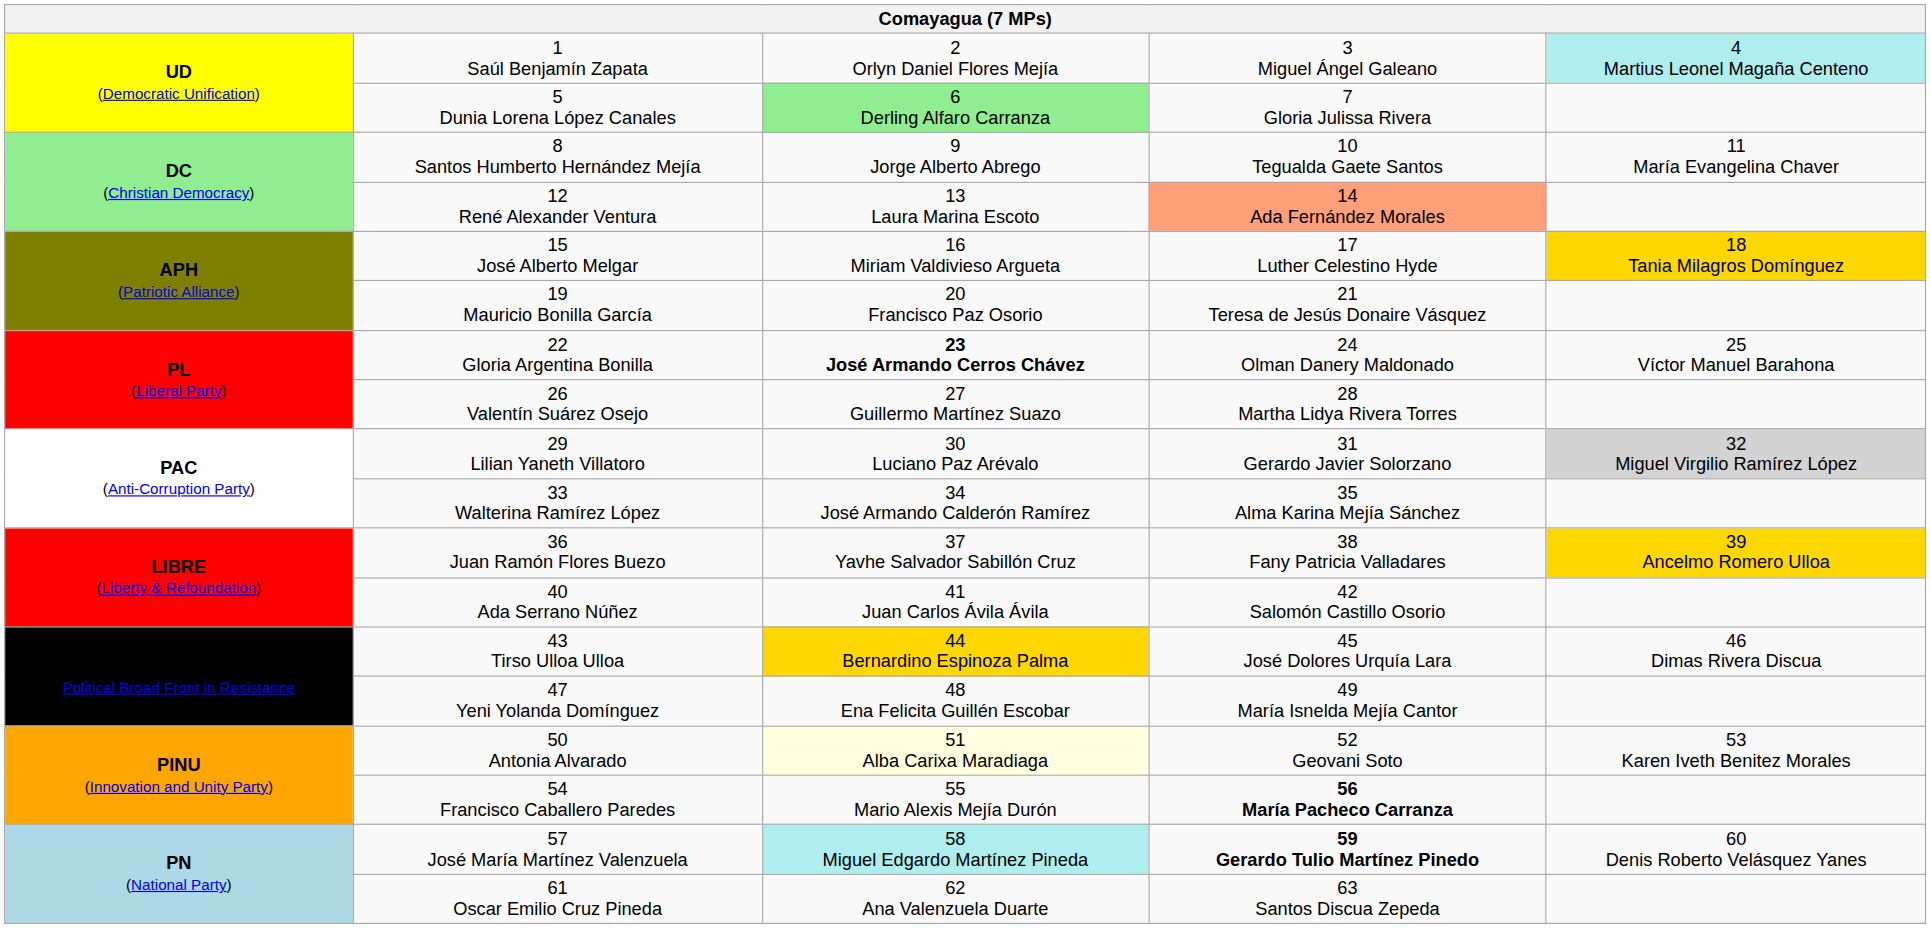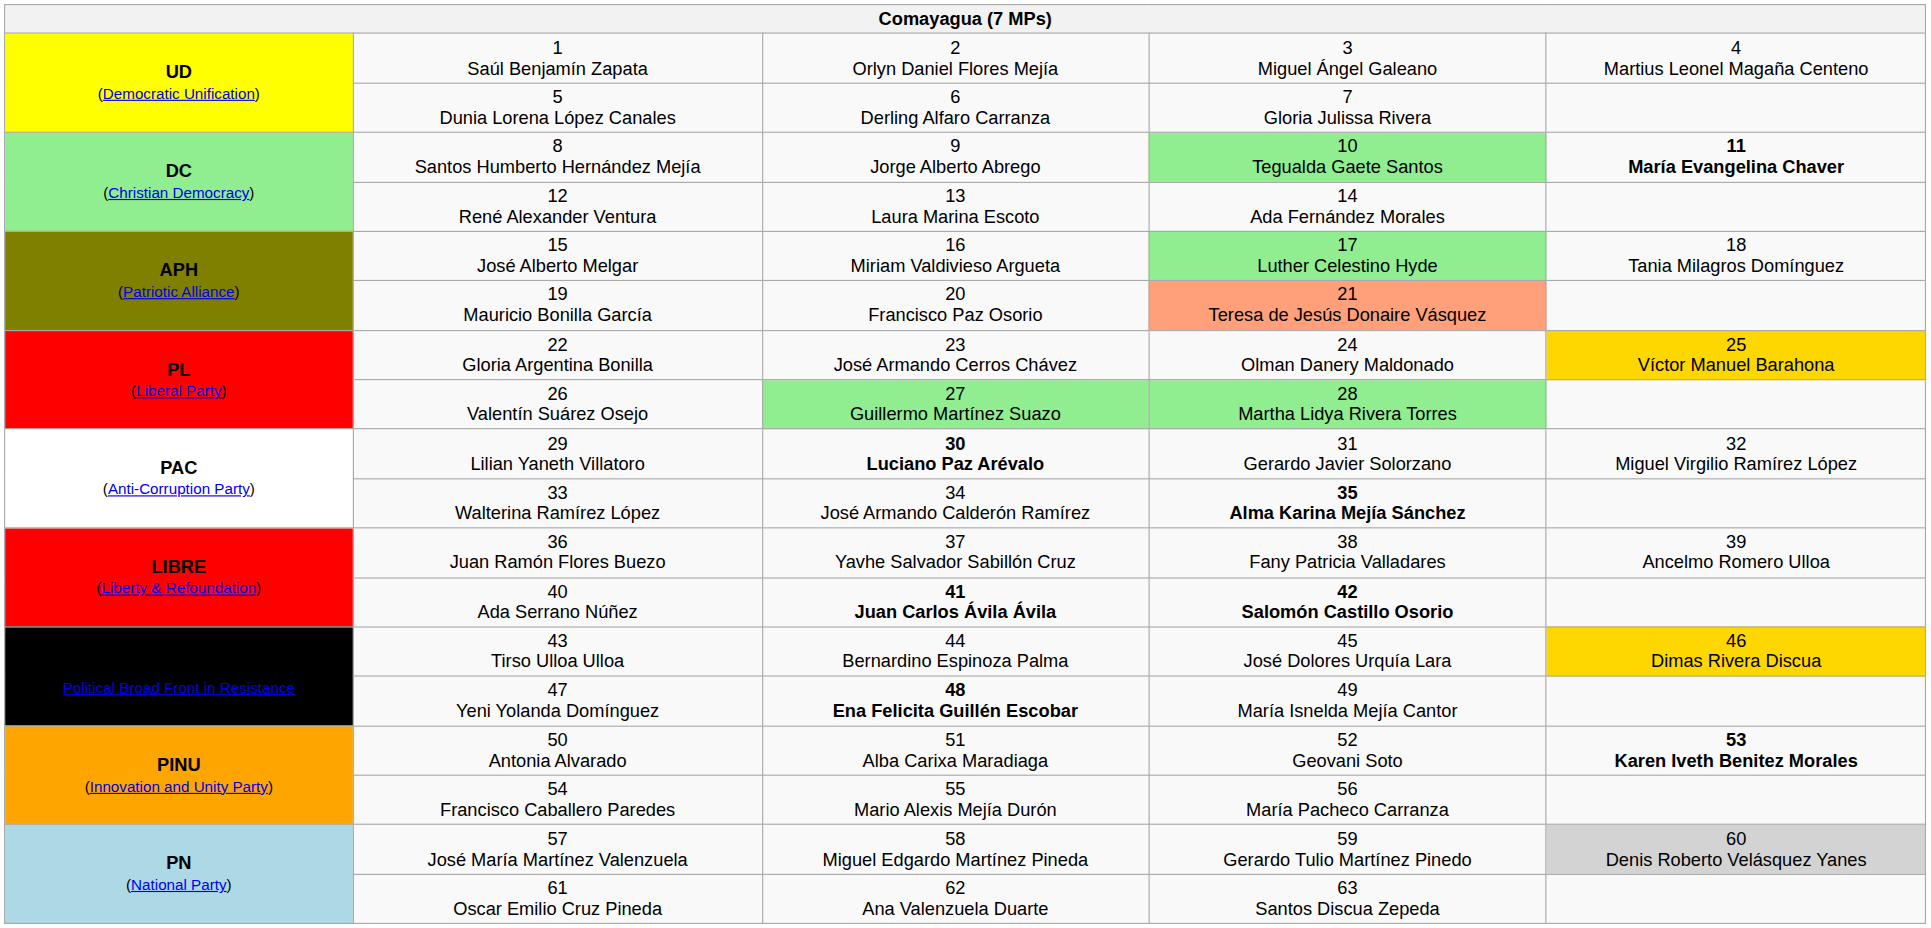(1736, 58) paleturquoise background -> (1736, 58) no background
(955, 107) lightgreen background -> (955, 107) no background
(1347, 157) no background -> (1347, 157) lightgreen background
(1736, 157) normal -> (1736, 157) bold
(1347, 206) lightsalmon background -> (1347, 206) no background
(1347, 255) no background -> (1347, 255) lightgreen background
(1736, 255) gold background -> (1736, 255) no background
(1347, 305) no background -> (1347, 305) lightsalmon background
(955, 354) bold -> (955, 354) normal
(1736, 354) no background -> (1736, 354) gold background
(955, 404) no background -> (955, 404) lightgreen background
(1347, 404) no background -> (1347, 404) lightgreen background
(955, 453) normal -> (955, 453) bold
(1736, 453) lightgrey background -> (1736, 453) no background
(1347, 503) normal -> (1347, 503) bold
(1736, 552) gold background -> (1736, 552) no background
(955, 602) normal -> (955, 602) bold
(1347, 602) normal -> (1347, 602) bold
(955, 651) gold background -> (955, 651) no background
(1736, 651) no background -> (1736, 651) gold background
(955, 700) normal -> (955, 700) bold
(955, 750) lightyellow background -> (955, 750) no background
(1736, 750) normal -> (1736, 750) bold
(1347, 799) bold -> (1347, 799) normal
(955, 849) paleturquoise background -> (955, 849) no background
(1347, 849) bold -> (1347, 849) normal
(1736, 849) no background -> (1736, 849) lightgrey background
